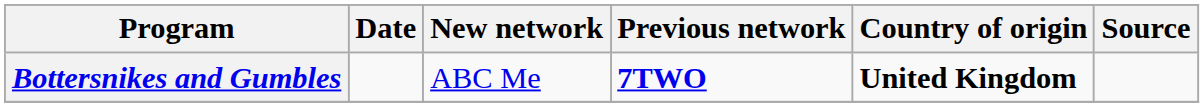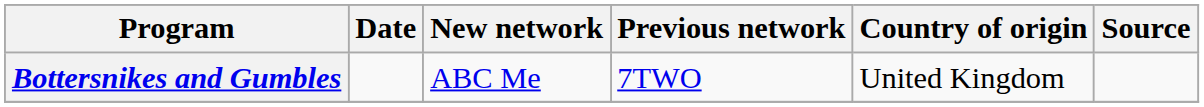(662, 76) bold -> (659, 76) normal
(968, 76) bold -> (962, 76) normal
